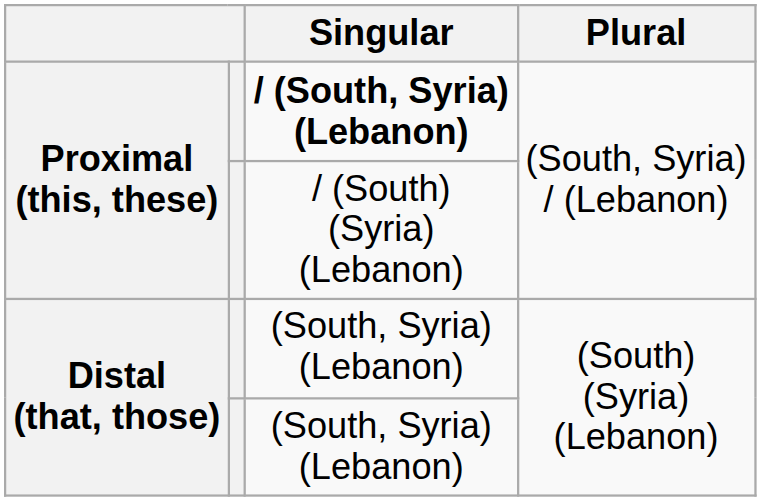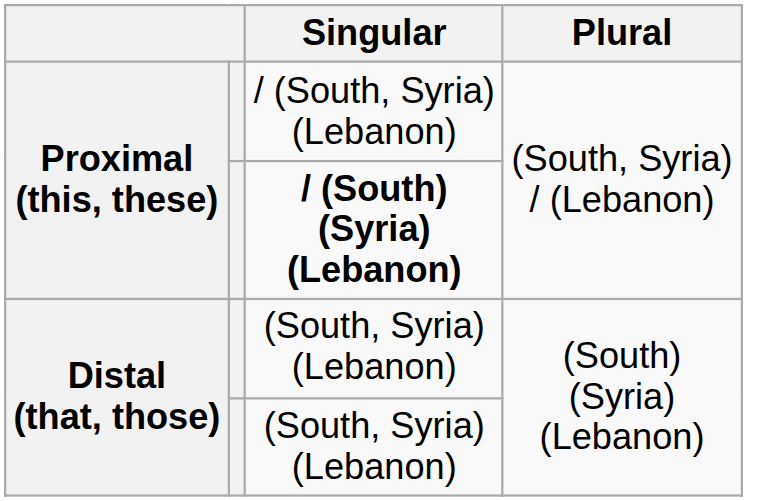(381, 110) bold -> (374, 110) normal
(381, 229) normal -> (374, 229) bold
